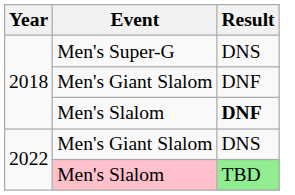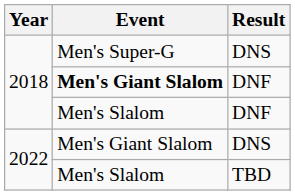(135, 81) normal -> (140, 81) bold
(242, 112) bold -> (252, 112) normal
(111, 174) pink background -> (111, 174) no background
(241, 174) lightgreen background -> (252, 174) no background
